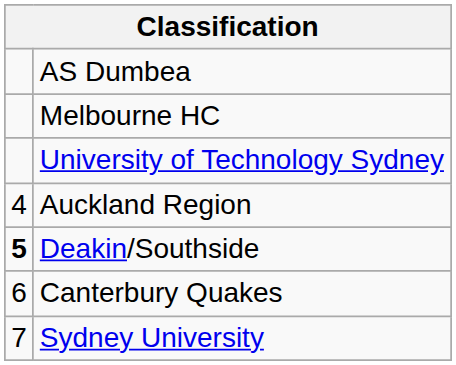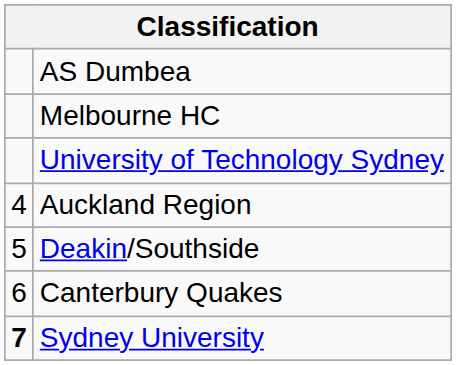(19, 248) bold -> (19, 248) normal
(19, 337) normal -> (19, 337) bold
